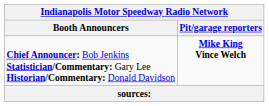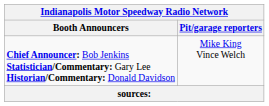(221, 49) bold -> (221, 49) normal
